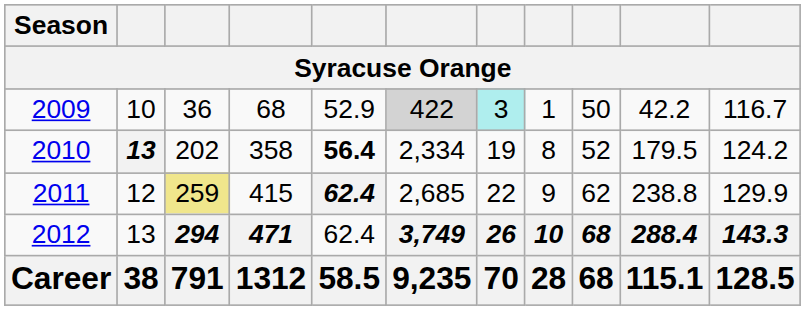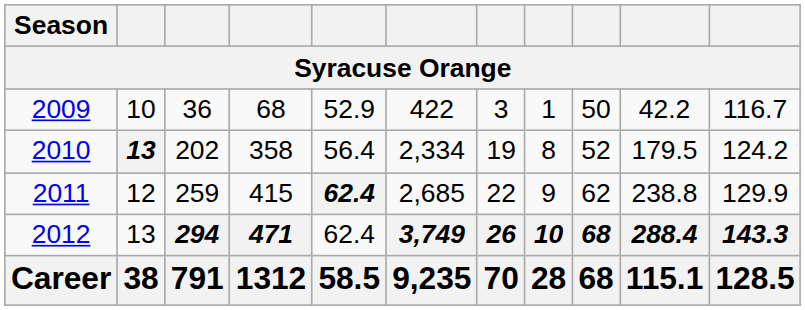(432, 109) lightgrey background -> (432, 109) no background
(501, 109) paleturquoise background -> (501, 109) no background
(349, 151) bold -> (349, 151) normal
(197, 192) khaki background -> (197, 192) no background
